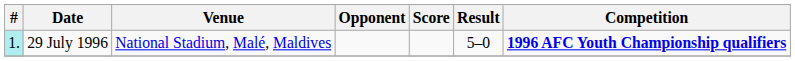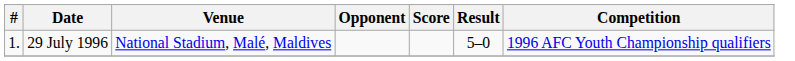(14, 43) paleturquoise background -> (14, 43) no background
(647, 43) bold -> (639, 43) normal
